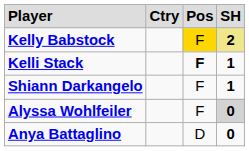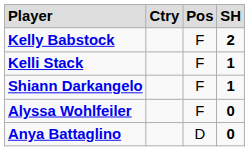(200, 39) gold background -> (200, 39) no background
(231, 39) khaki background -> (231, 39) no background
(200, 63) bold -> (200, 63) normal
(231, 110) lightgrey background -> (231, 110) no background
